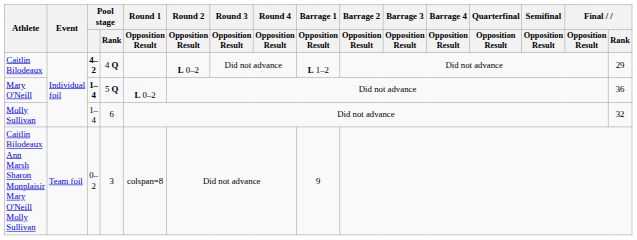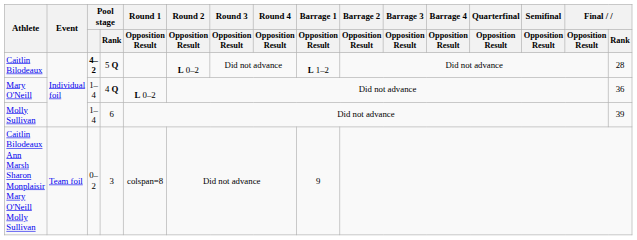(112, 65) 4 Q -> (112, 65) 5 Q
(620, 65) 29 -> (620, 65) 28
(94, 90) bold -> (94, 90) normal
(112, 90) 5 Q -> (112, 90) 4 Q
(620, 115) 32 -> (620, 115) 39
